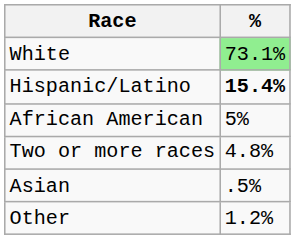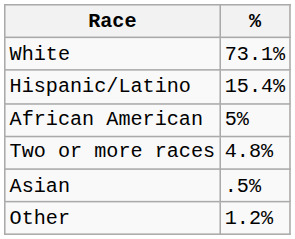(255, 54) lightgreen background -> (255, 54) no background
(255, 87) bold -> (255, 87) normal
